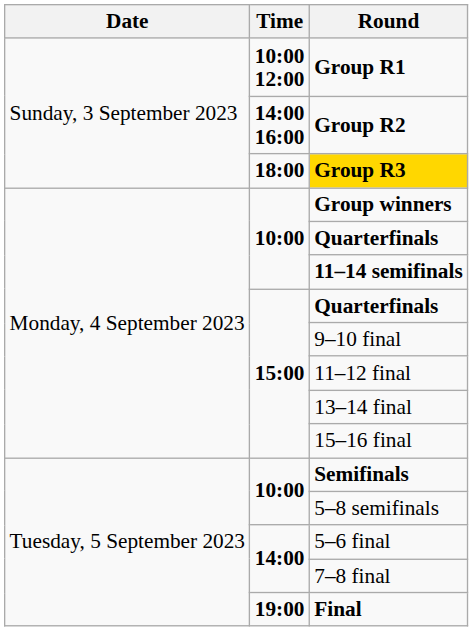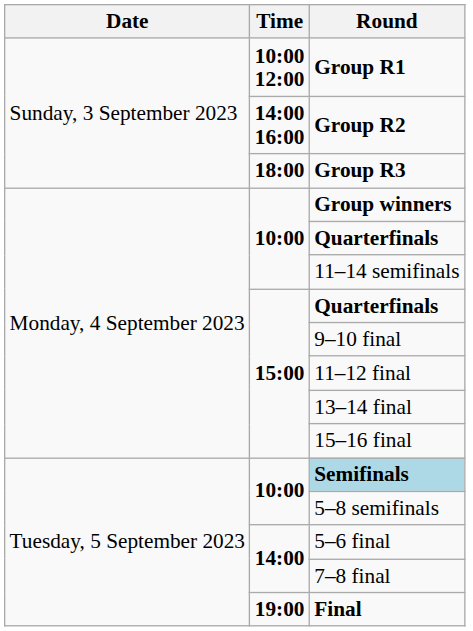(360, 170) gold background -> (360, 170) no background
(388, 271) bold -> (387, 271) normal
(362, 474) no background -> (362, 474) lightblue background
